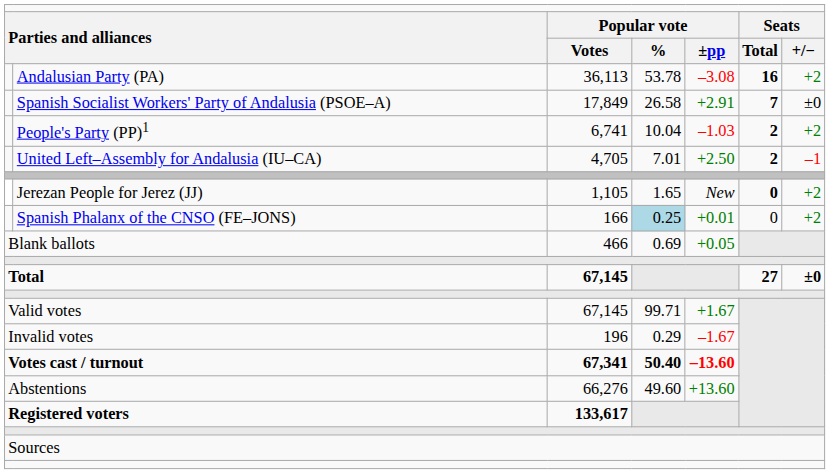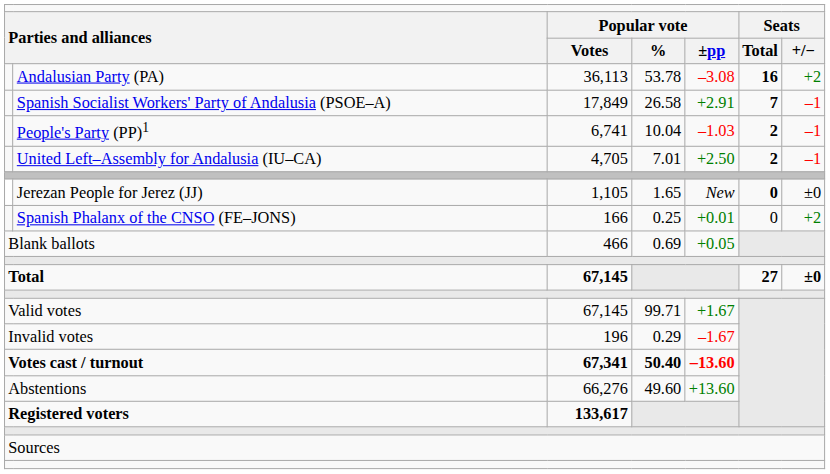(813, 102) ±0 -> (813, 102) –1
(812, 130) +2 -> (813, 130) –1
(812, 192) +2 -> (813, 192) ±0
(667, 218) lightblue background -> (667, 218) no background
